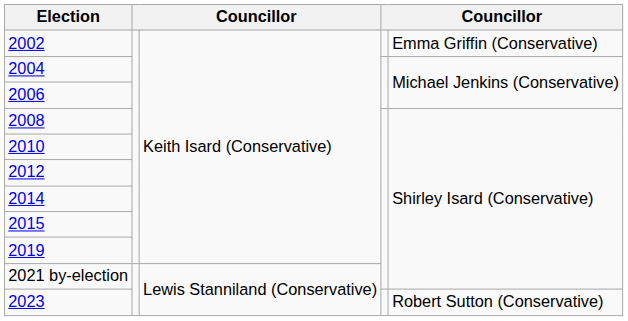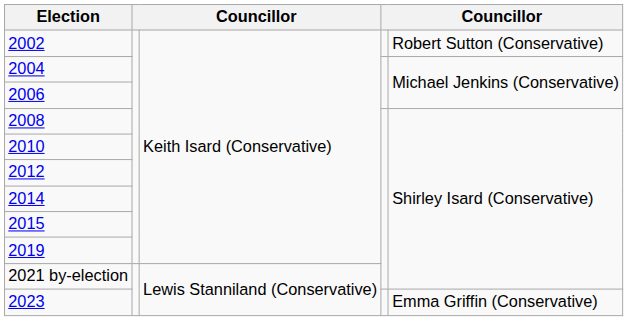(495, 43) Emma Griffin (Conservative) -> (498, 43) Robert Sutton (Conservative)
(498, 302) Robert Sutton (Conservative) -> (495, 302) Emma Griffin (Conservative)
